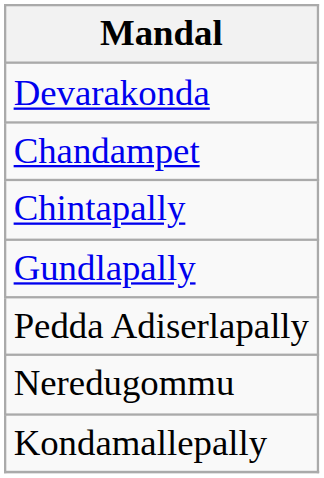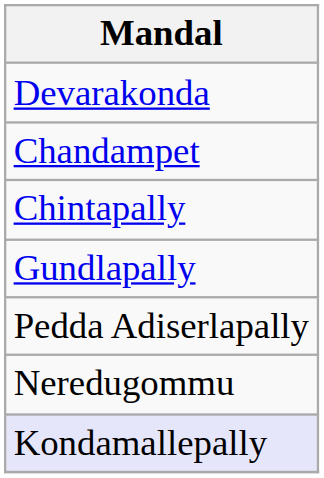(140, 442) no background -> (140, 442) lavender background
